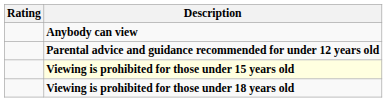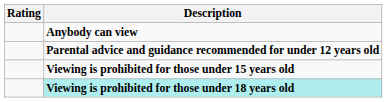(170, 69) lightyellow background -> (170, 69) no background
(170, 87) no background -> (170, 87) paleturquoise background
